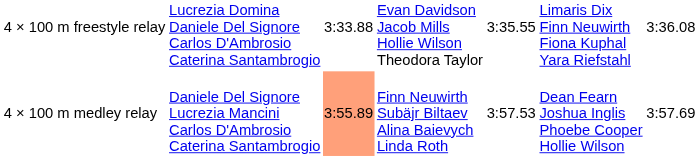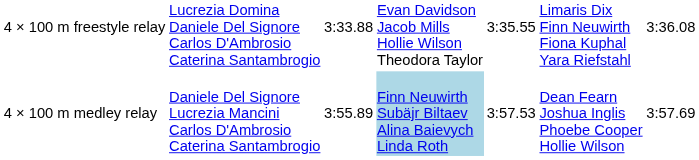(349, 113) lightsalmon background -> (349, 113) no background
(425, 121) no background -> (425, 121) lightblue background
